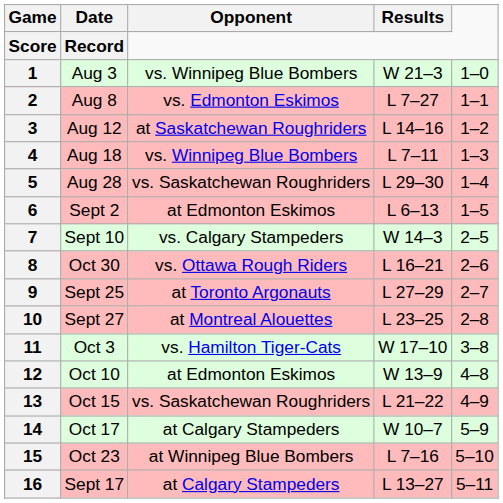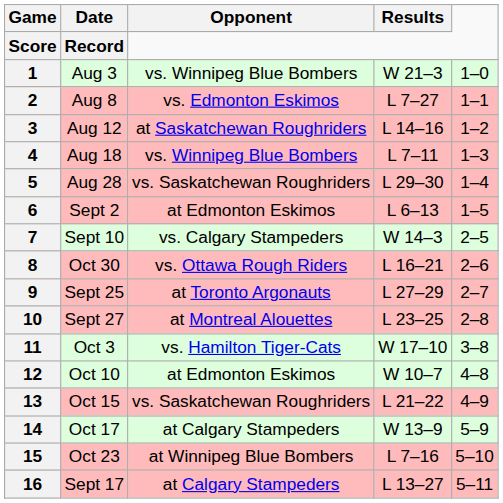(413, 374) W 13–9 -> (413, 374) W 10–7
(413, 429) W 10–7 -> (413, 429) W 13–9
